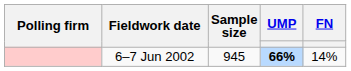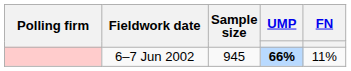(324, 57) 14% -> (324, 57) 11%
